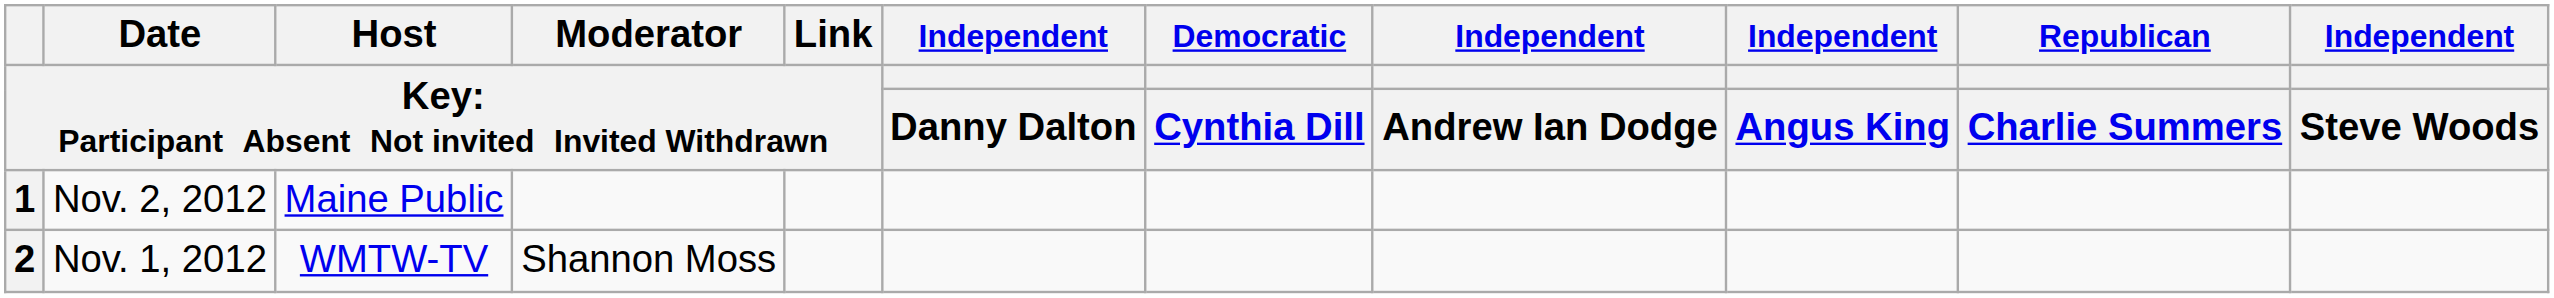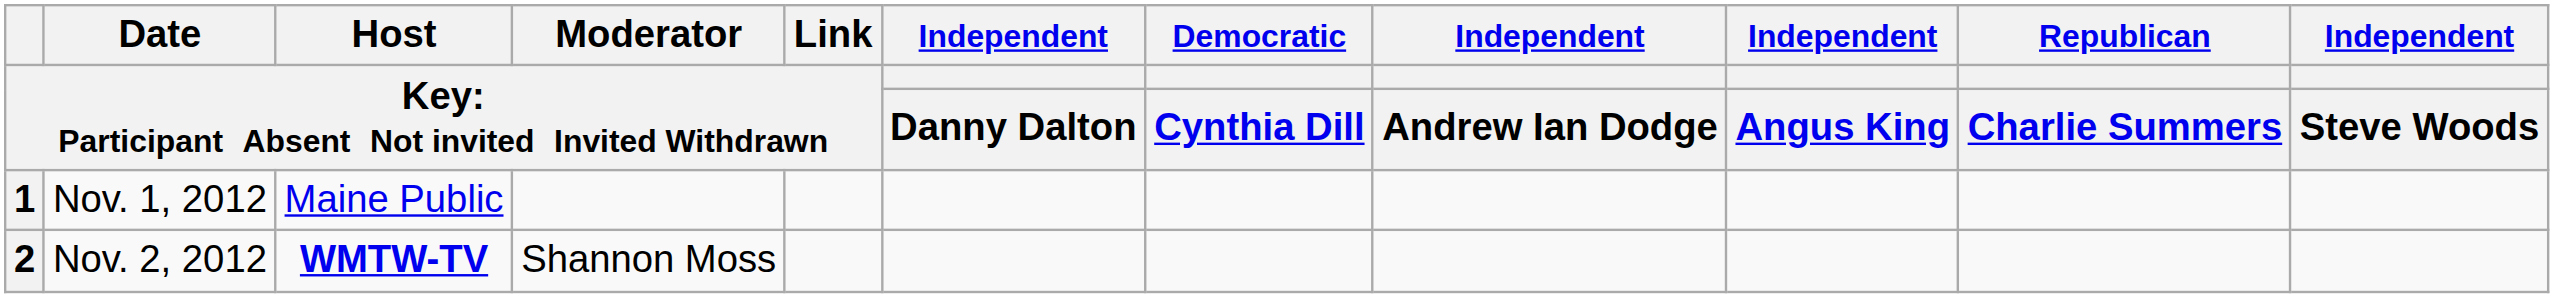(160, 199) Nov. 2, 2012 -> (160, 199) Nov. 1, 2012
(160, 259) Nov. 1, 2012 -> (160, 259) Nov. 2, 2012
(394, 259) normal -> (394, 259) bold
